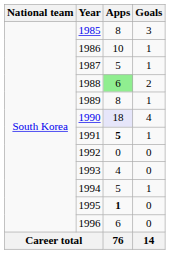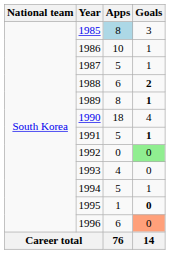(118, 30) no background -> (118, 30) lightblue background
(118, 83) lightgreen background -> (118, 83) no background
(149, 83) normal -> (149, 83) bold
(149, 100) normal -> (149, 100) bold
(118, 118) lavender background -> (118, 118) no background
(118, 135) bold -> (118, 135) normal
(149, 135) normal -> (149, 135) bold
(149, 153) no background -> (149, 153) lightgreen background
(118, 205) bold -> (118, 205) normal
(149, 205) normal -> (149, 205) bold
(149, 223) no background -> (149, 223) lightsalmon background
